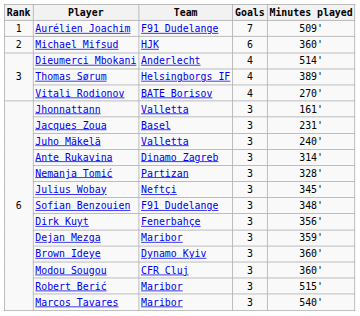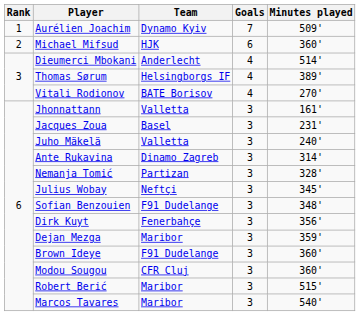(180, 29) F91 Dudelange -> (174, 29) Dynamo Kyiv
(174, 254) Dynamo Kyiv -> (180, 254) F91 Dudelange
